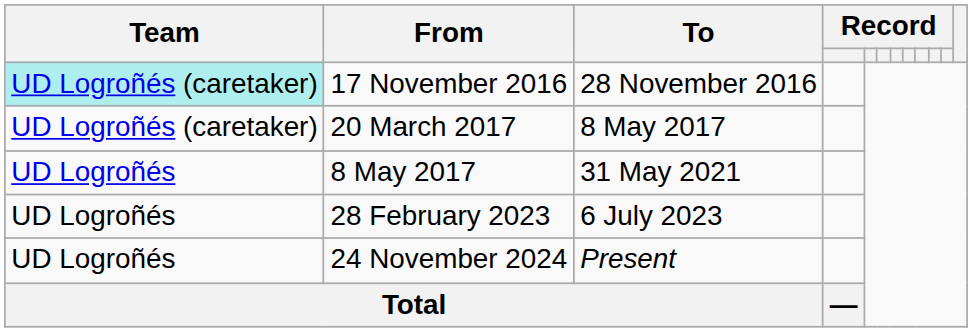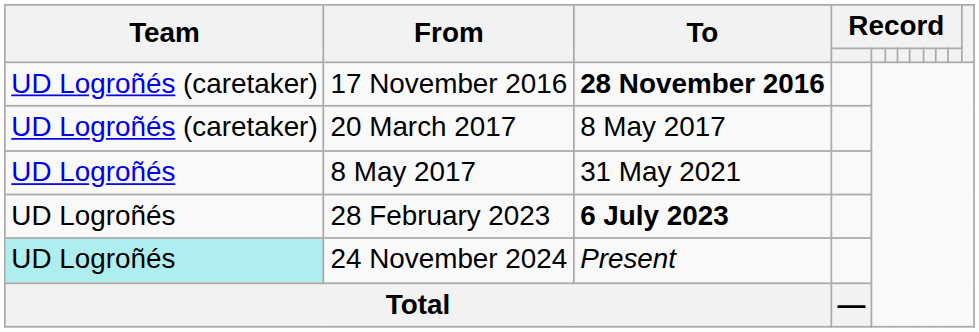(164, 83) paleturquoise background -> (164, 83) no background
(699, 83) normal -> (702, 83) bold
(651, 216) normal -> (654, 216) bold
(93, 260) no background -> (93, 260) paleturquoise background
